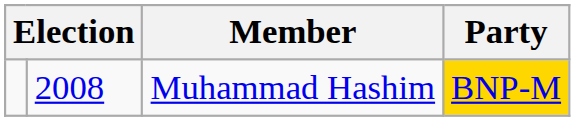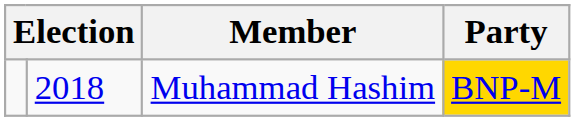(69, 87) 2008 -> (69, 87) 2018
